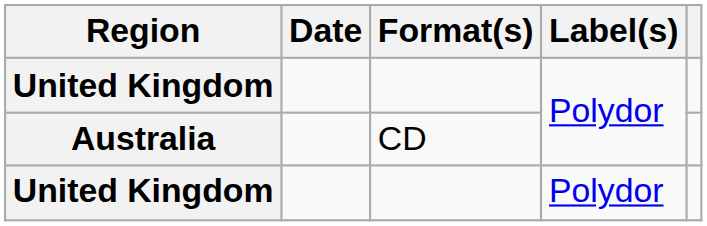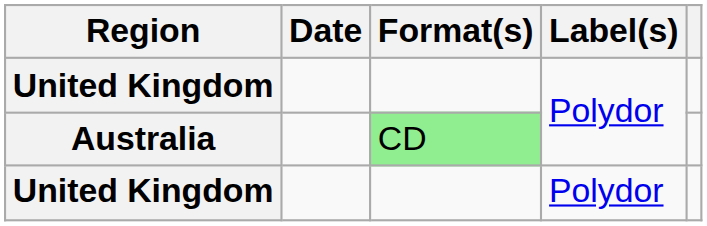(402, 138) no background -> (402, 138) lightgreen background
